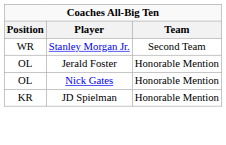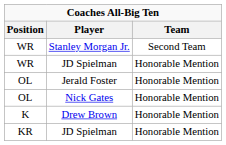+ row: (25, 64)
+ row: (25, 115)
